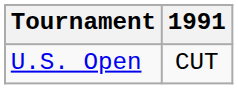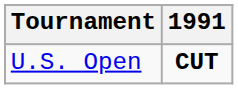(197, 64) normal -> (197, 64) bold
